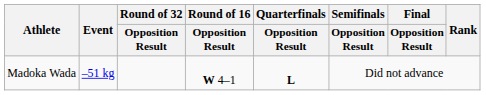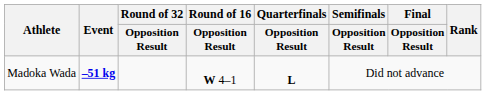(98, 73) normal -> (98, 73) bold
